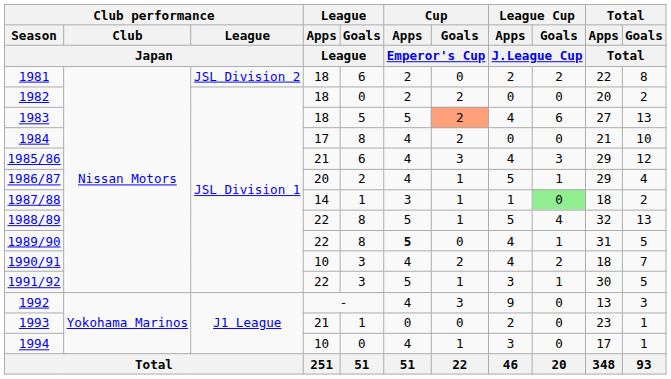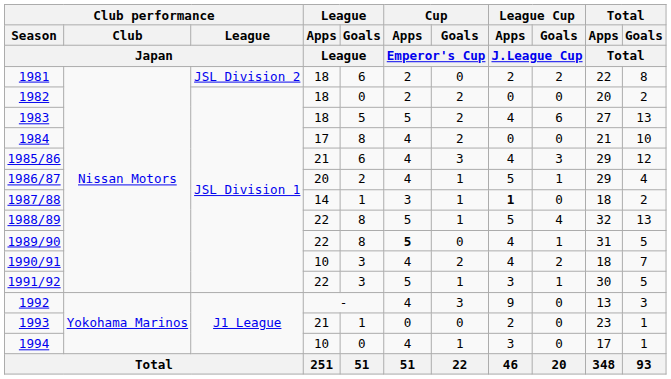(460, 118) lightsalmon background -> (460, 118) no background
(510, 200) normal -> (510, 200) bold
(559, 200) lightgreen background -> (559, 200) no background
